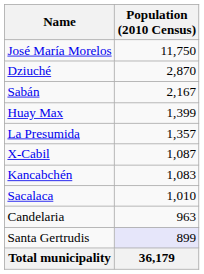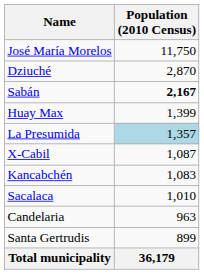(181, 92) normal -> (181, 92) bold
(181, 133) no background -> (181, 133) lightblue background
(186, 237) lavender background -> (186, 237) no background
